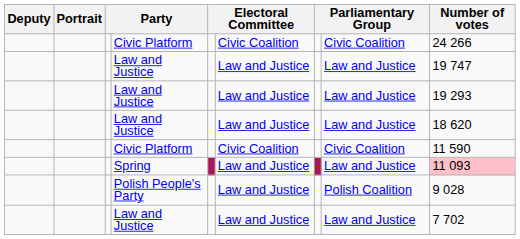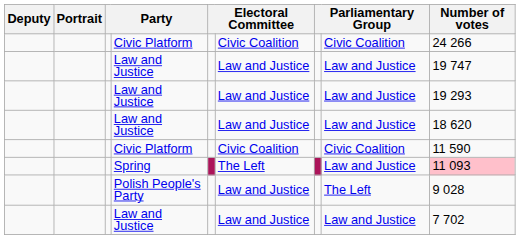(264, 166) Law and Justice -> (241, 166) The Left
(368, 190) Polish Coalition -> (347, 190) The Left
